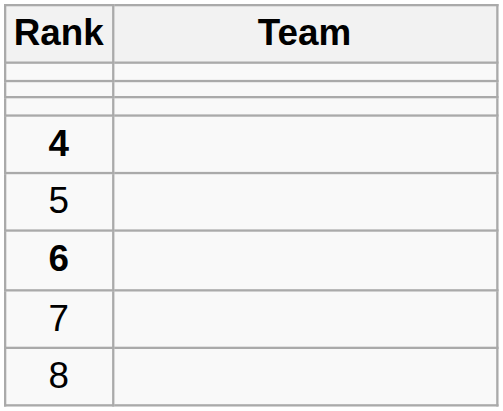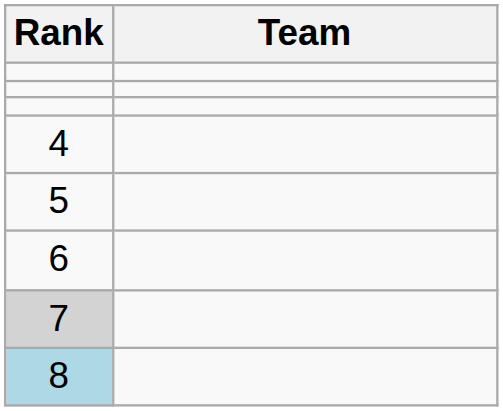(59, 142) bold -> (59, 142) normal
(59, 259) bold -> (59, 259) normal
(59, 318) no background -> (59, 318) lightgrey background
(59, 376) no background -> (59, 376) lightblue background
